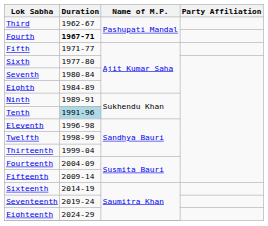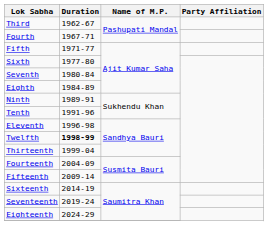(78, 36) bold -> (78, 36) normal
(78, 112) lightblue background -> (78, 112) no background
(78, 138) normal -> (78, 138) bold
